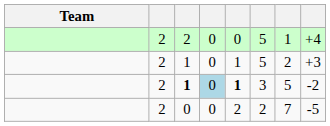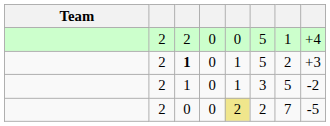(187, 62) normal -> (187, 62) bold
(187, 86) bold -> (187, 86) normal
(212, 86) lightblue background -> (212, 86) no background
(237, 86) bold -> (237, 86) normal
(237, 109) no background -> (237, 109) khaki background
